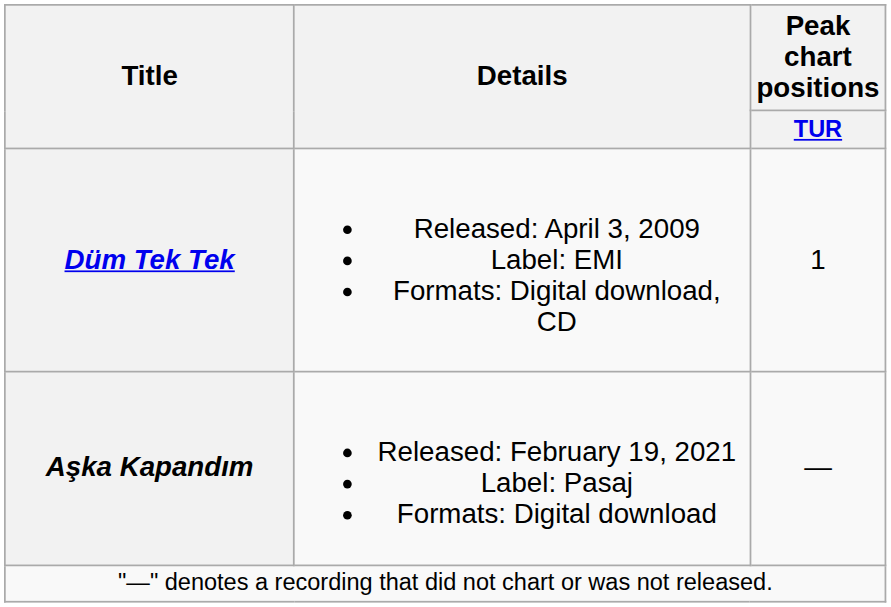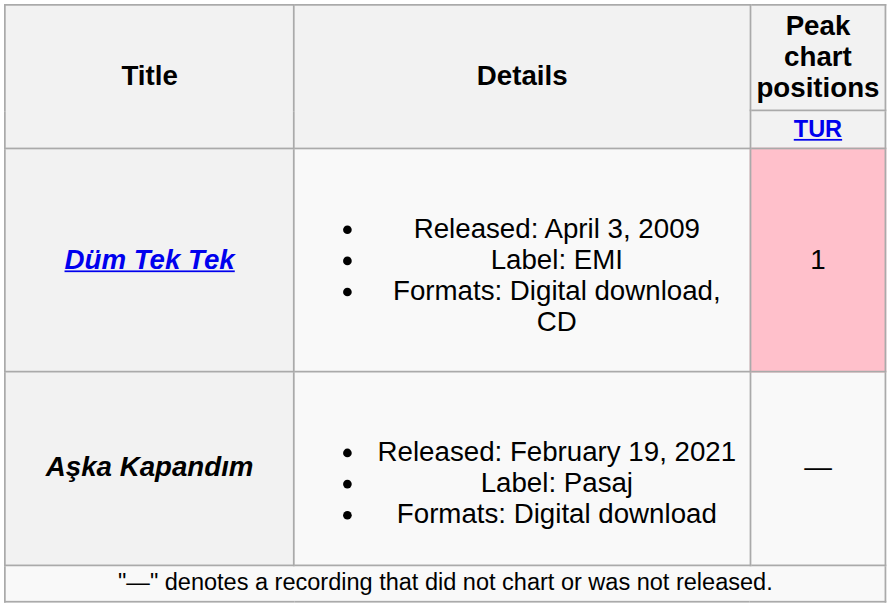(818, 259) no background -> (818, 259) pink background
